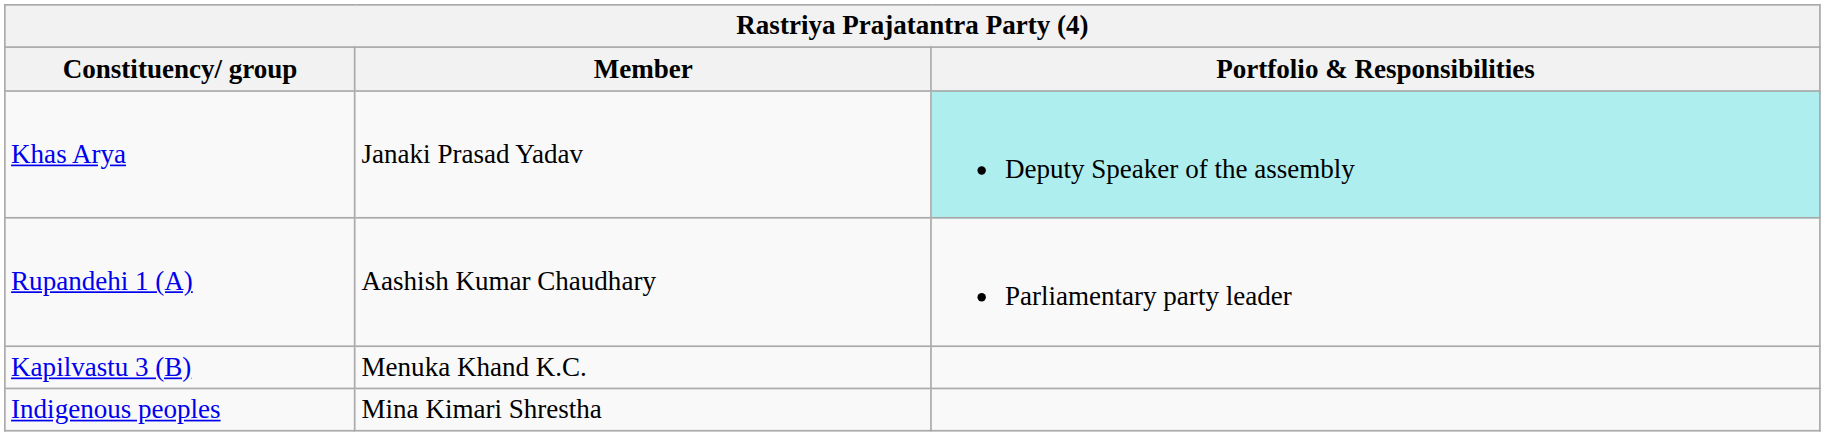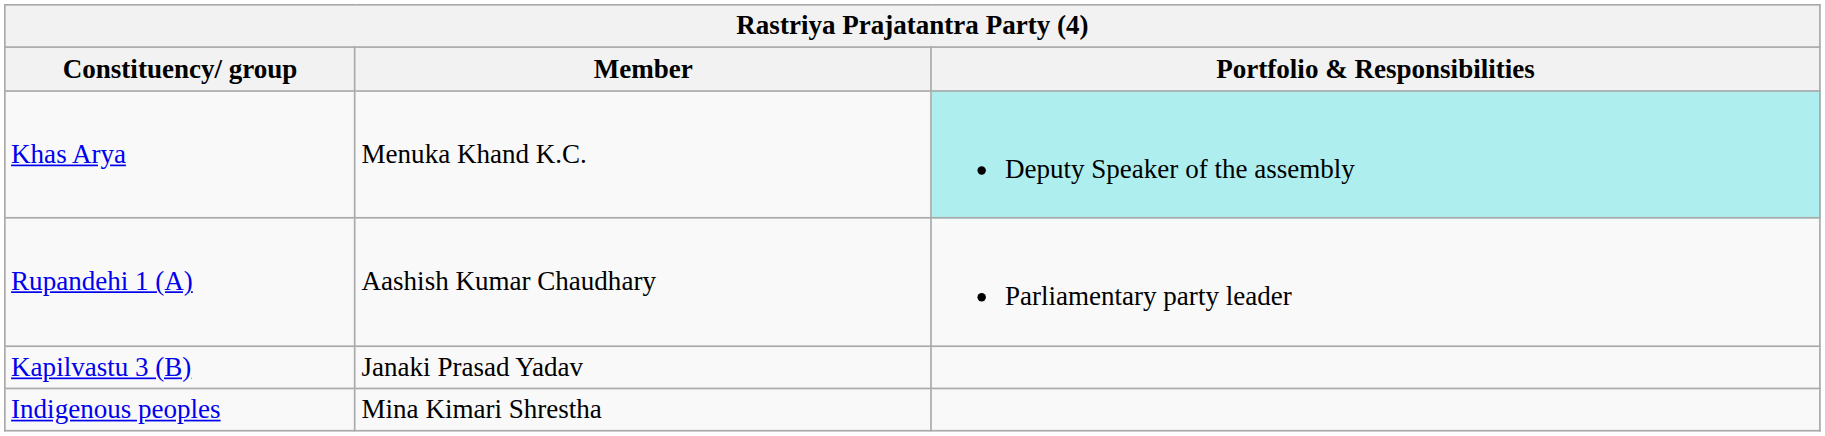(472, 153) Janaki Prasad Yadav -> (474, 153) Menuka Khand K.C.
(474, 366) Menuka Khand K.C. -> (472, 366) Janaki Prasad Yadav
